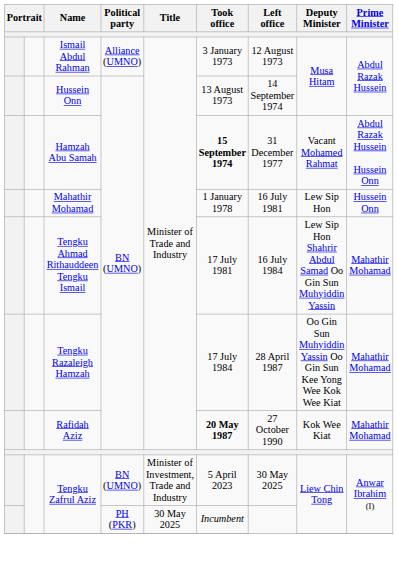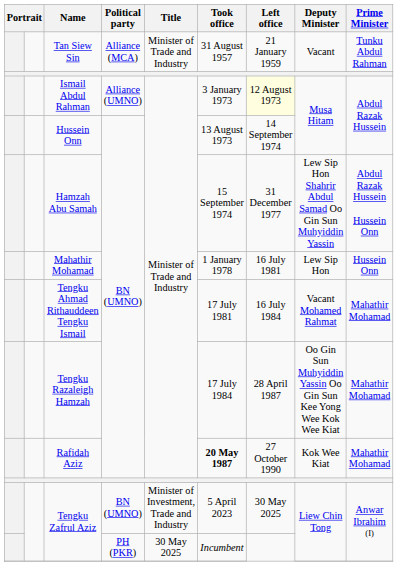+ row: (73, 51)
(272, 56) no background -> (271, 95) lightyellow background
(222, 152) bold -> (222, 203) normal
(322, 152) Vacant Mohamed Rahmat -> (321, 203) Lew Sip Hon Shahrir Abdul Samad Oo Gin Sun Muhyiddin Yassin
(322, 265) Lew Sip Hon Shahrir Abdul Samad Oo Gin Sun Muhyiddin Yassin -> (321, 310) Vacant Mohamed Rahmat
